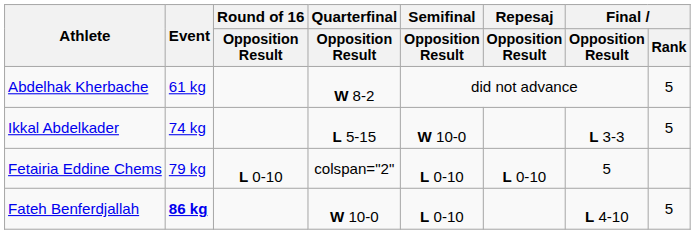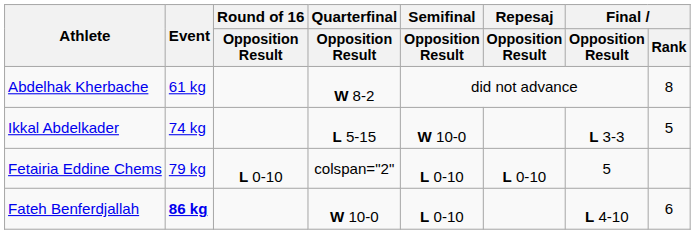(669, 87) 5 -> (669, 87) 8
(669, 210) 5 -> (669, 210) 6
